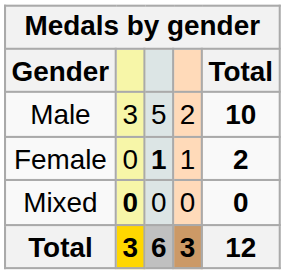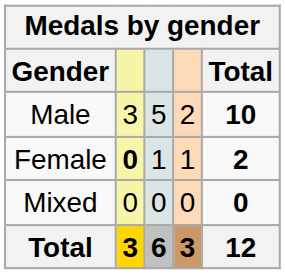(130, 159) normal -> (130, 159) bold
(159, 159) bold -> (159, 159) normal
(130, 203) bold -> (130, 203) normal
